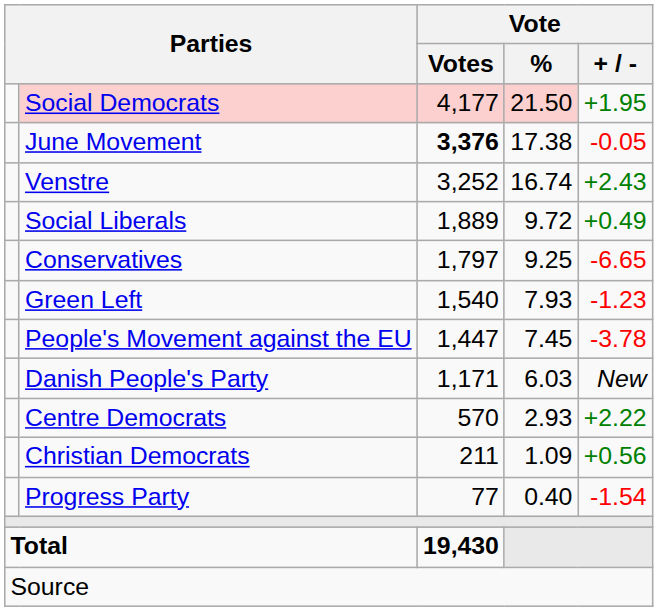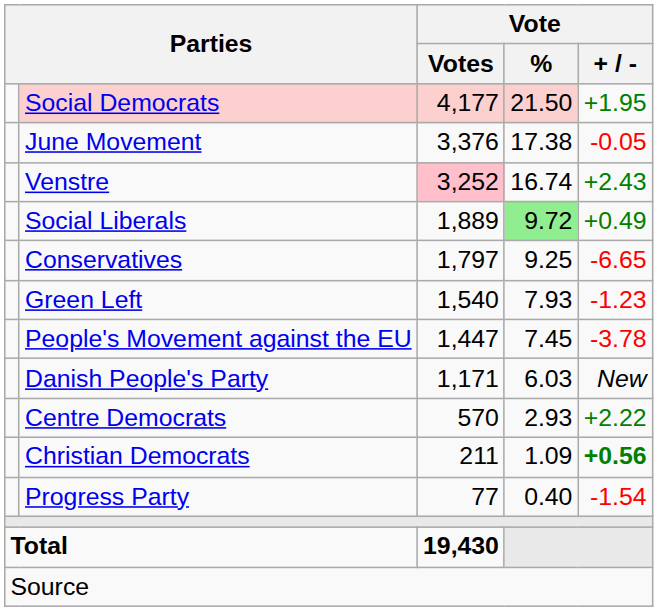(468, 142) bold -> (468, 142) normal
(468, 181) no background -> (468, 181) pink background
(548, 220) no background -> (548, 220) lightgreen background
(615, 456) normal -> (615, 456) bold
